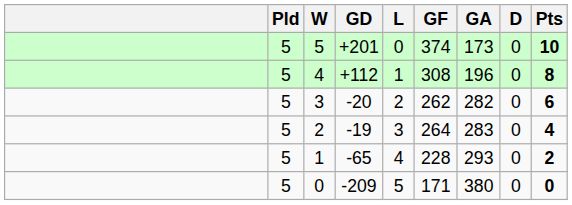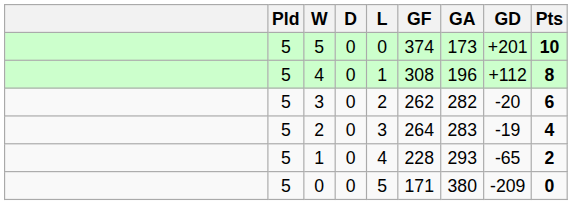columns swapped: (516, 19) <-> (359, 19)
